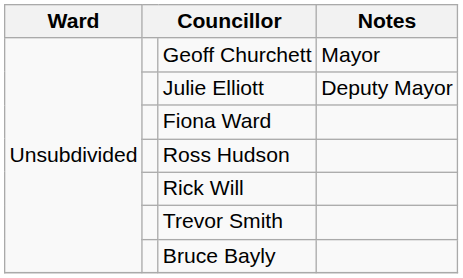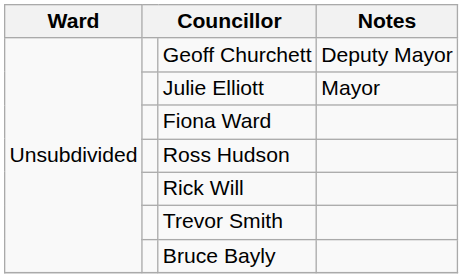(351, 54) Mayor -> (387, 54) Deputy Mayor
(387, 88) Deputy Mayor -> (351, 88) Mayor
